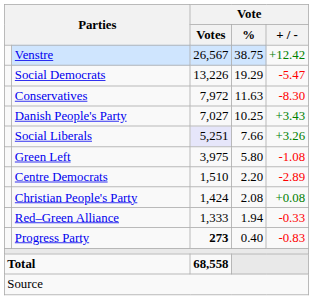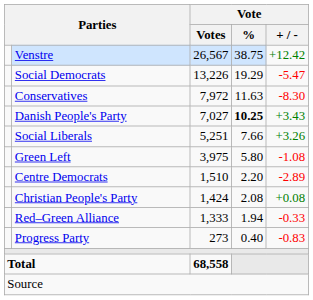(249, 116) normal -> (249, 116) bold
(214, 136) lavender background -> (214, 136) no background
(219, 237) bold -> (219, 237) normal
